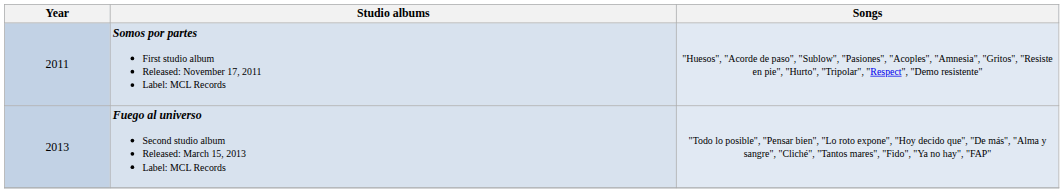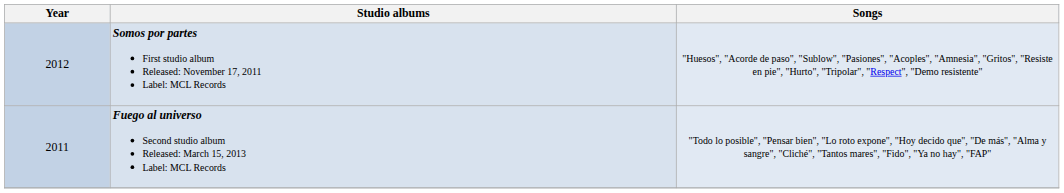(57, 64) 2011 -> (57, 64) 2012
(57, 146) 2013 -> (57, 146) 2011
